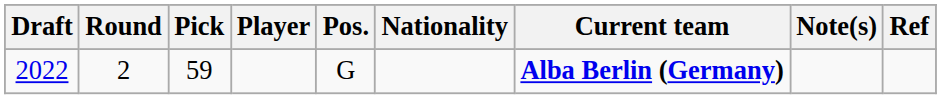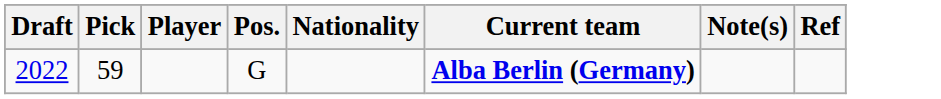- column: (124, 26)
